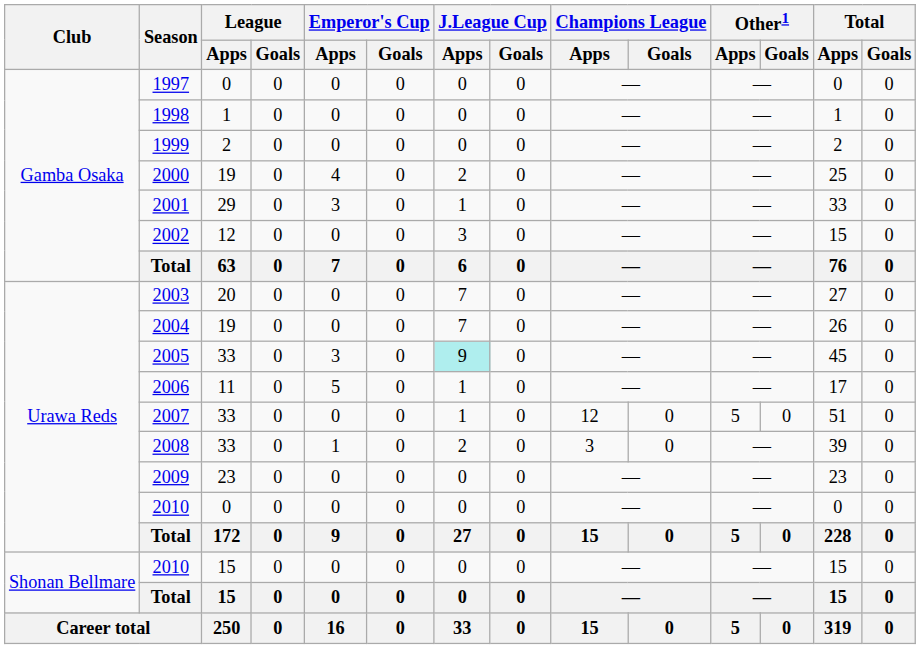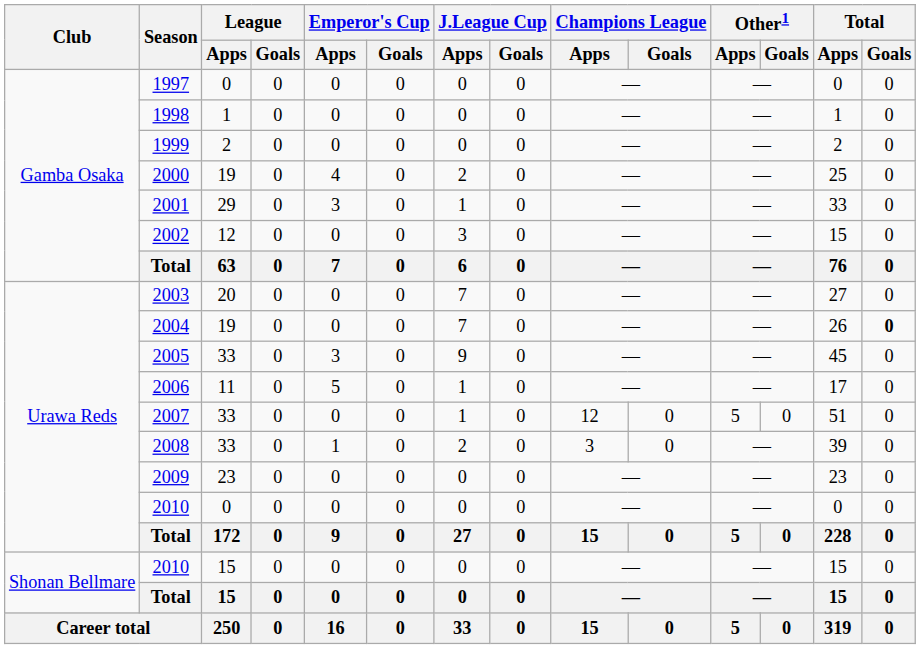(889, 326) normal -> (889, 326) bold
(462, 356) paleturquoise background -> (462, 356) no background
